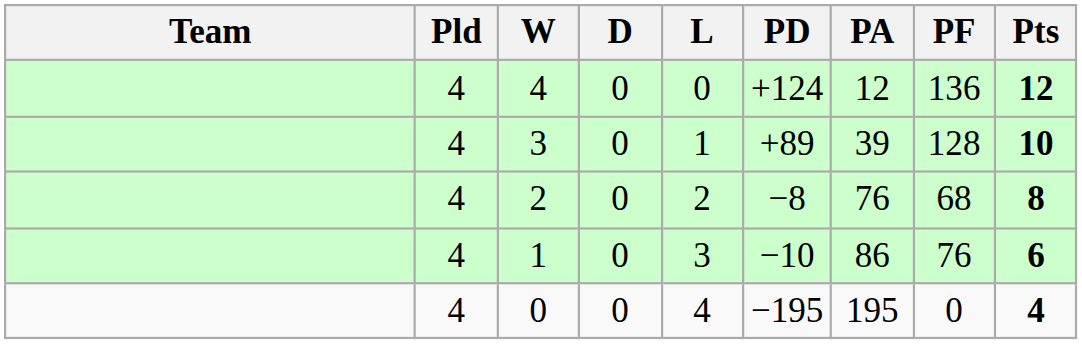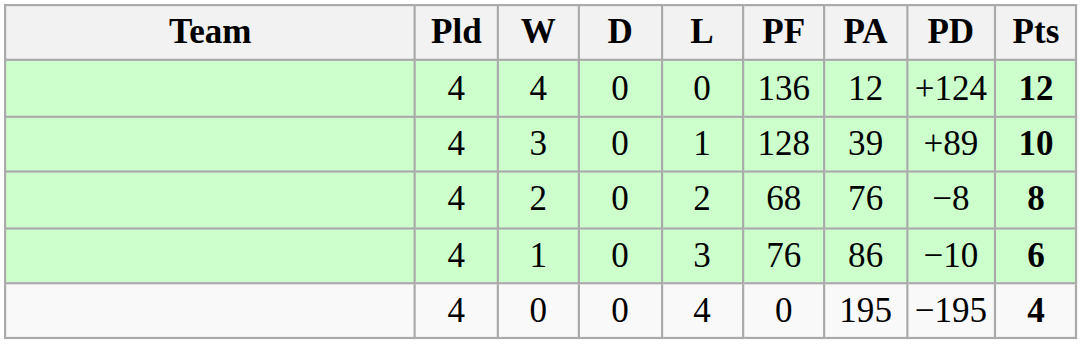columns swapped: (954, 32) <-> (787, 32)
